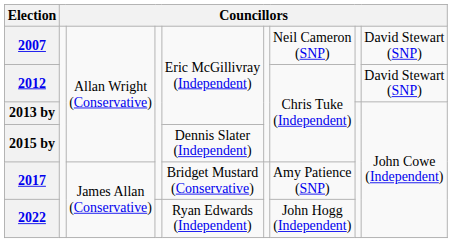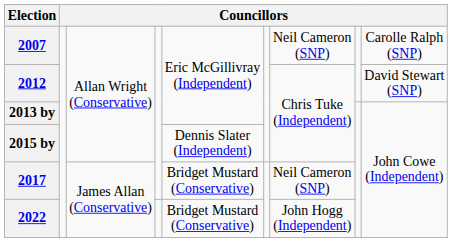(404, 45) David Stewart (SNP) -> (404, 45) Carolle Ralph (SNP)
(312, 180) Amy Patience (SNP) -> (312, 180) Neil Cameron (SNP)
(212, 218) Ryan Edwards (Independent) -> (212, 218) Bridget Mustard (Conservative)
